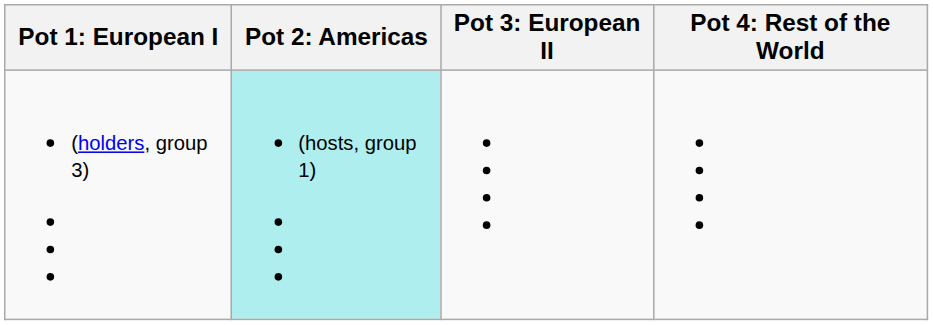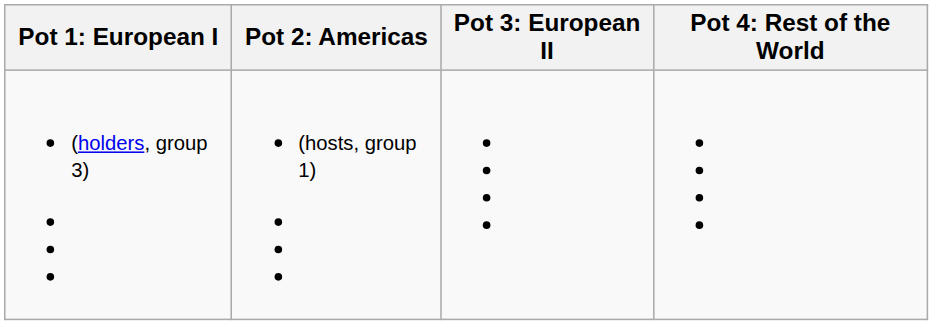(336, 209) paleturquoise background -> (336, 209) no background
